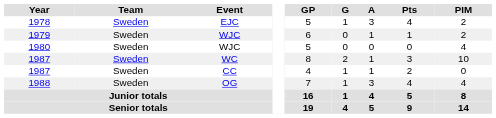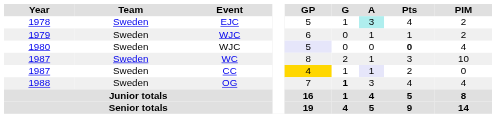(372, 22) no background -> (372, 22) paleturquoise background
(308, 46) no background -> (308, 46) lavender background
(410, 46) normal -> (410, 46) bold
(308, 71) no background -> (308, 71) gold background
(372, 71) no background -> (372, 71) lavender background
(345, 83) normal -> (345, 83) bold
